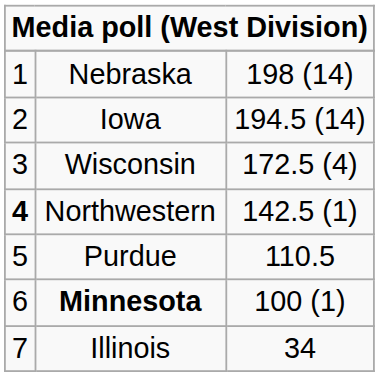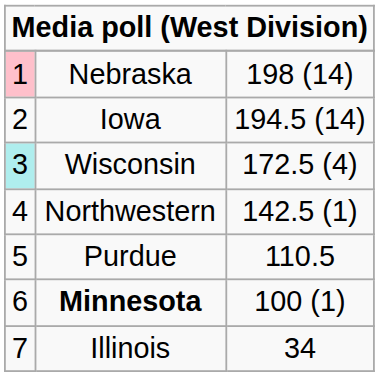(20, 73) no background -> (20, 73) pink background
(20, 165) no background -> (20, 165) paleturquoise background
(20, 210) bold -> (20, 210) normal
